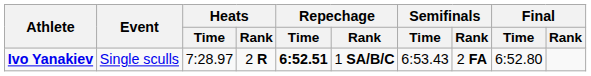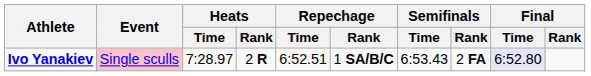(139, 60) no background -> (139, 60) pink background
(304, 60) bold -> (303, 60) normal
(519, 60) no background -> (518, 60) lavender background
